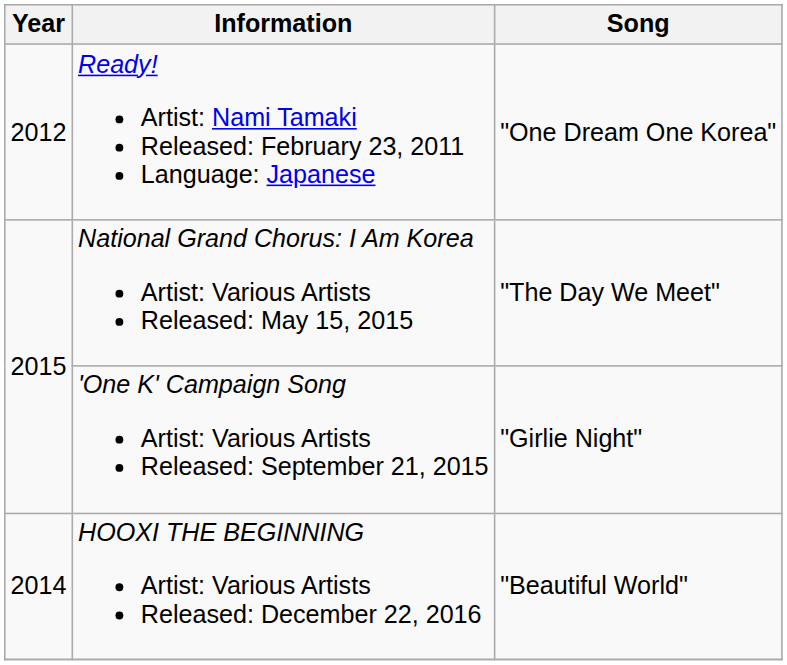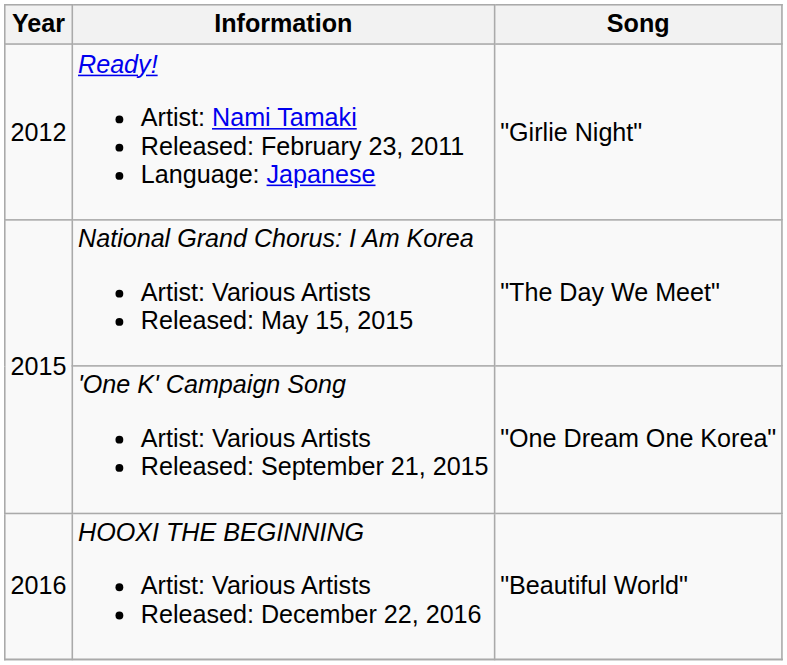(638, 131) "One Dream One Korea" -> (571, 131) "Girlie Night"
(571, 439) "Girlie Night" -> (638, 439) "One Dream One Korea"
(39, 585) 2014 -> (39, 585) 2016
